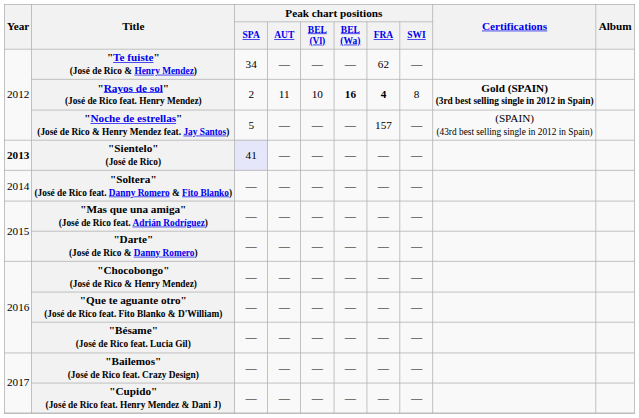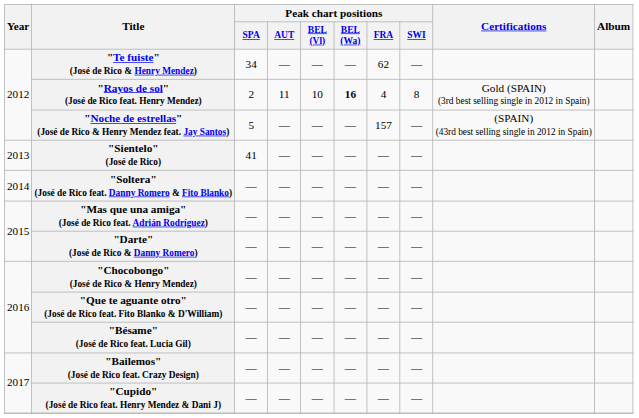(383, 94) bold -> (383, 94) normal
(515, 94) bold -> (514, 94) normal
(18, 155) bold -> (18, 155) normal
(251, 155) lavender background -> (251, 155) no background
